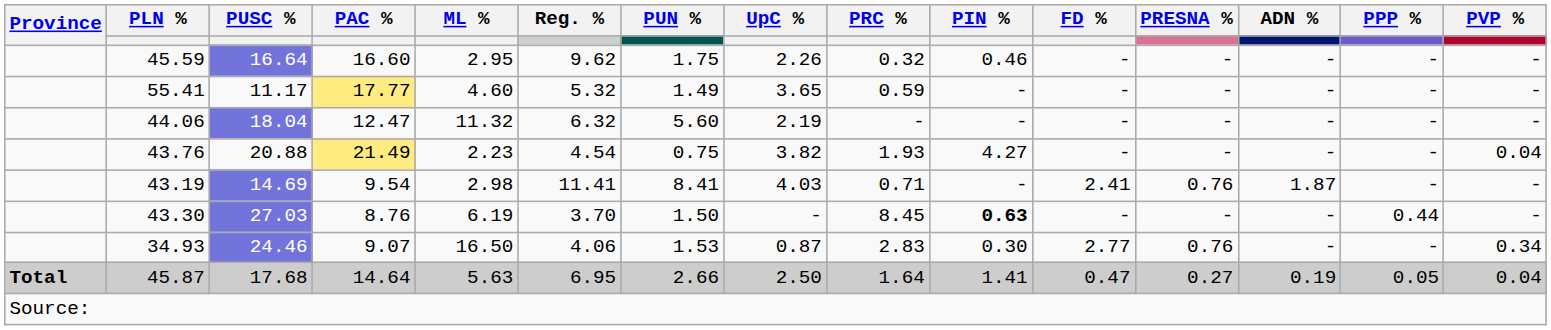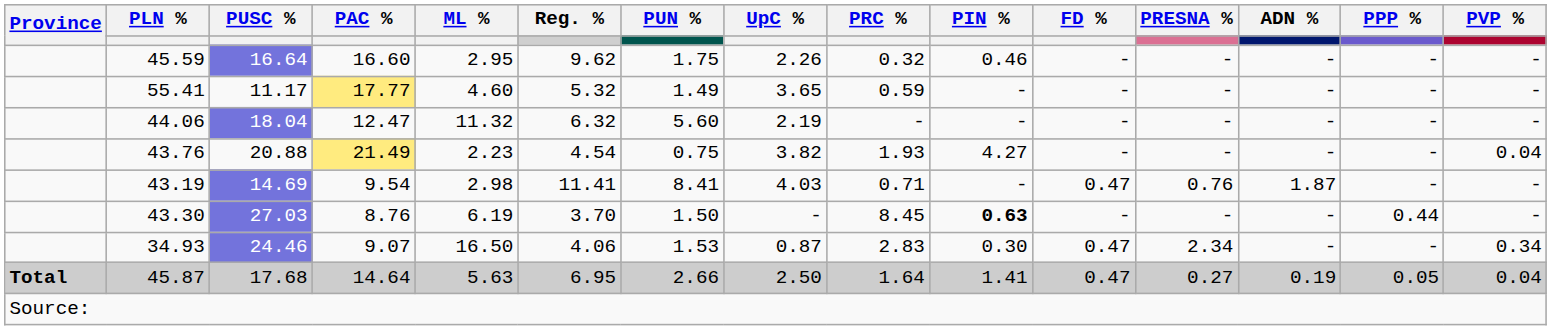(1107, 185) 2.41 -> (1107, 185) 0.47
(1107, 248) 2.77 -> (1107, 248) 0.47
(1210, 248) 0.76 -> (1210, 248) 2.34
